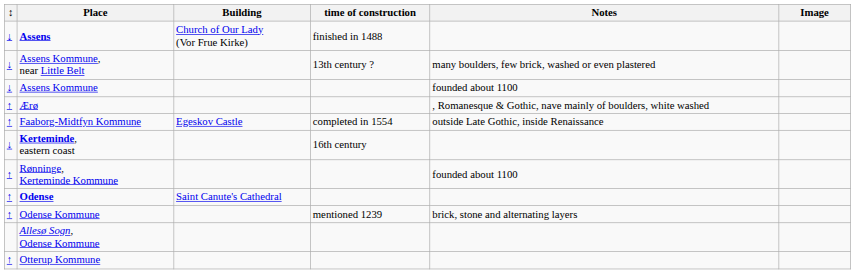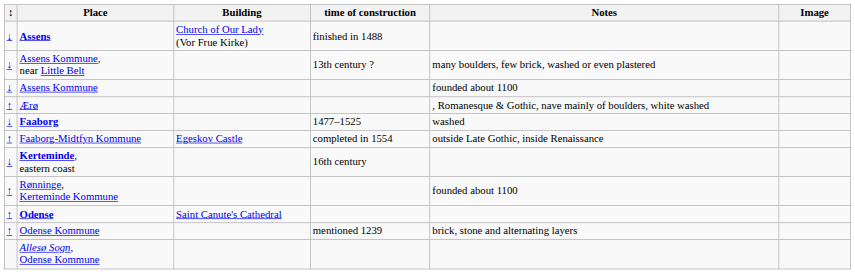+ row: (39, 122)
- row: (60, 260)
